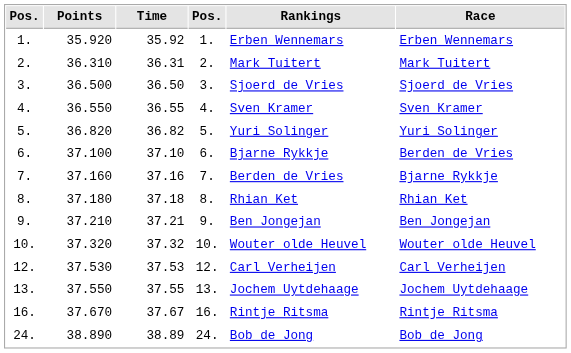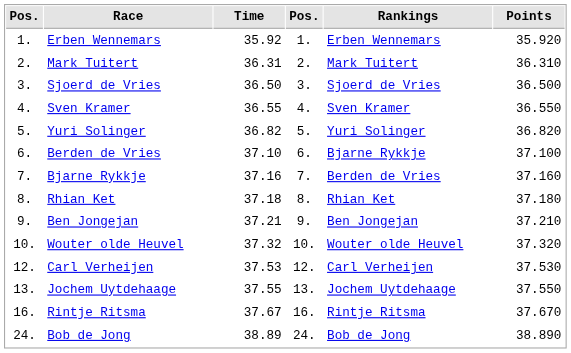columns swapped: (480, 17) <-> (80, 17)
